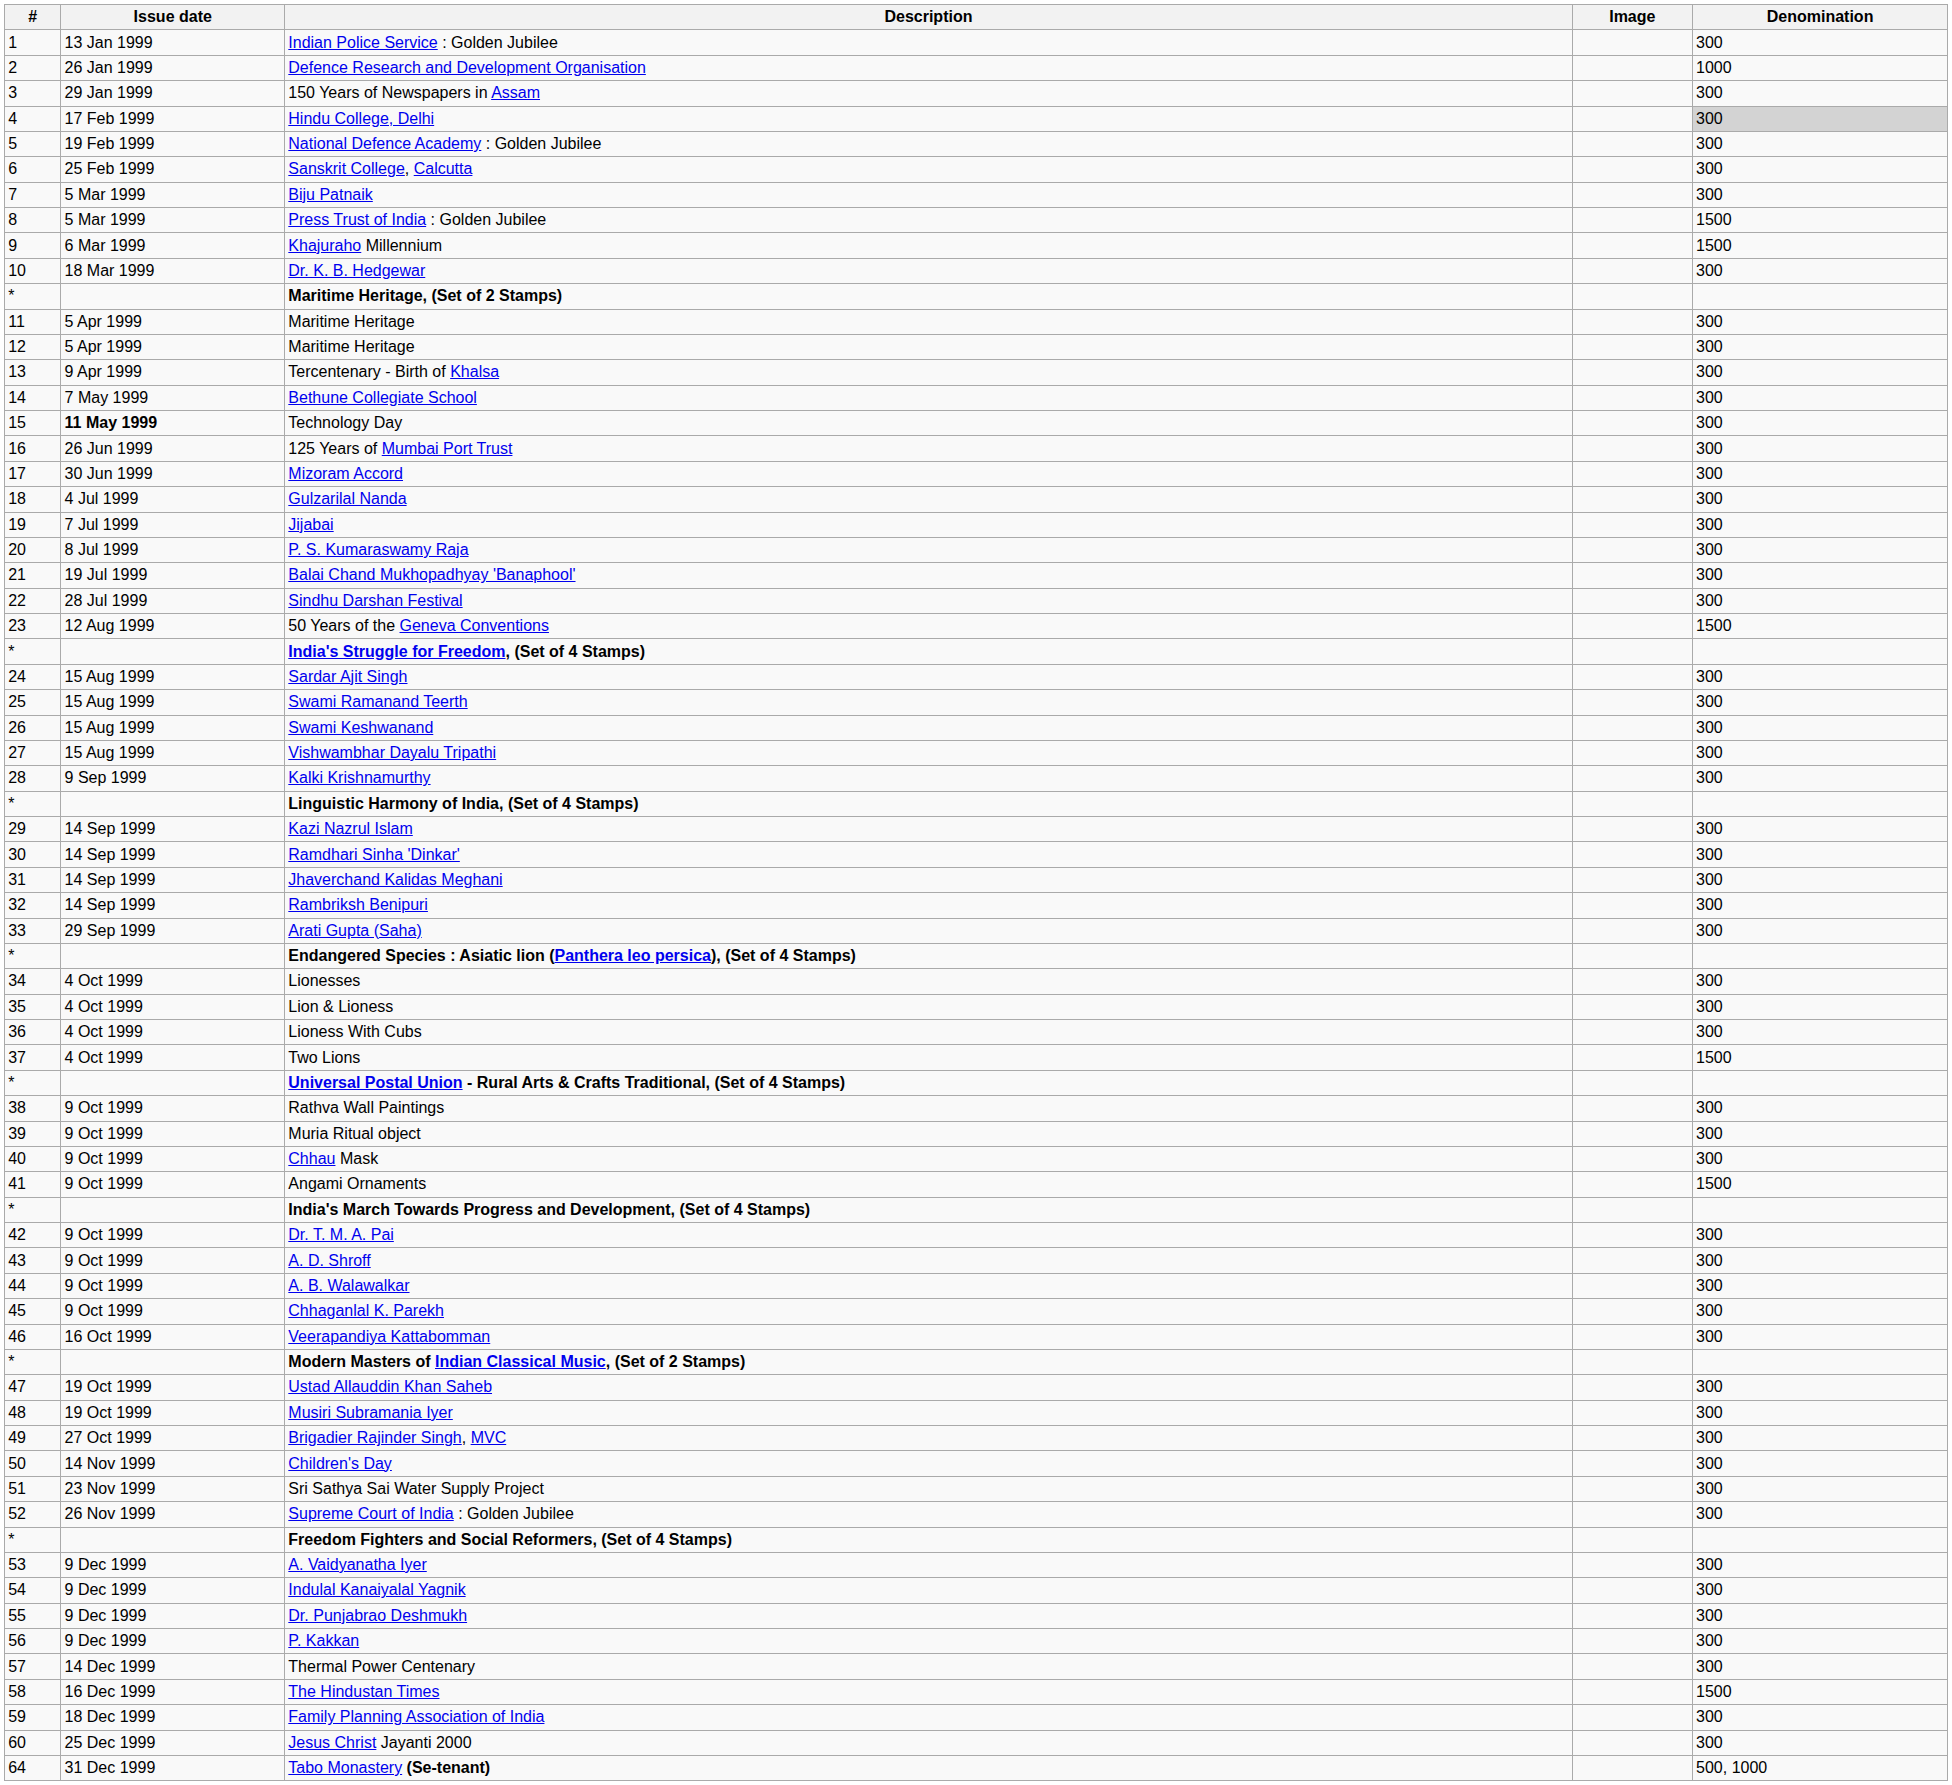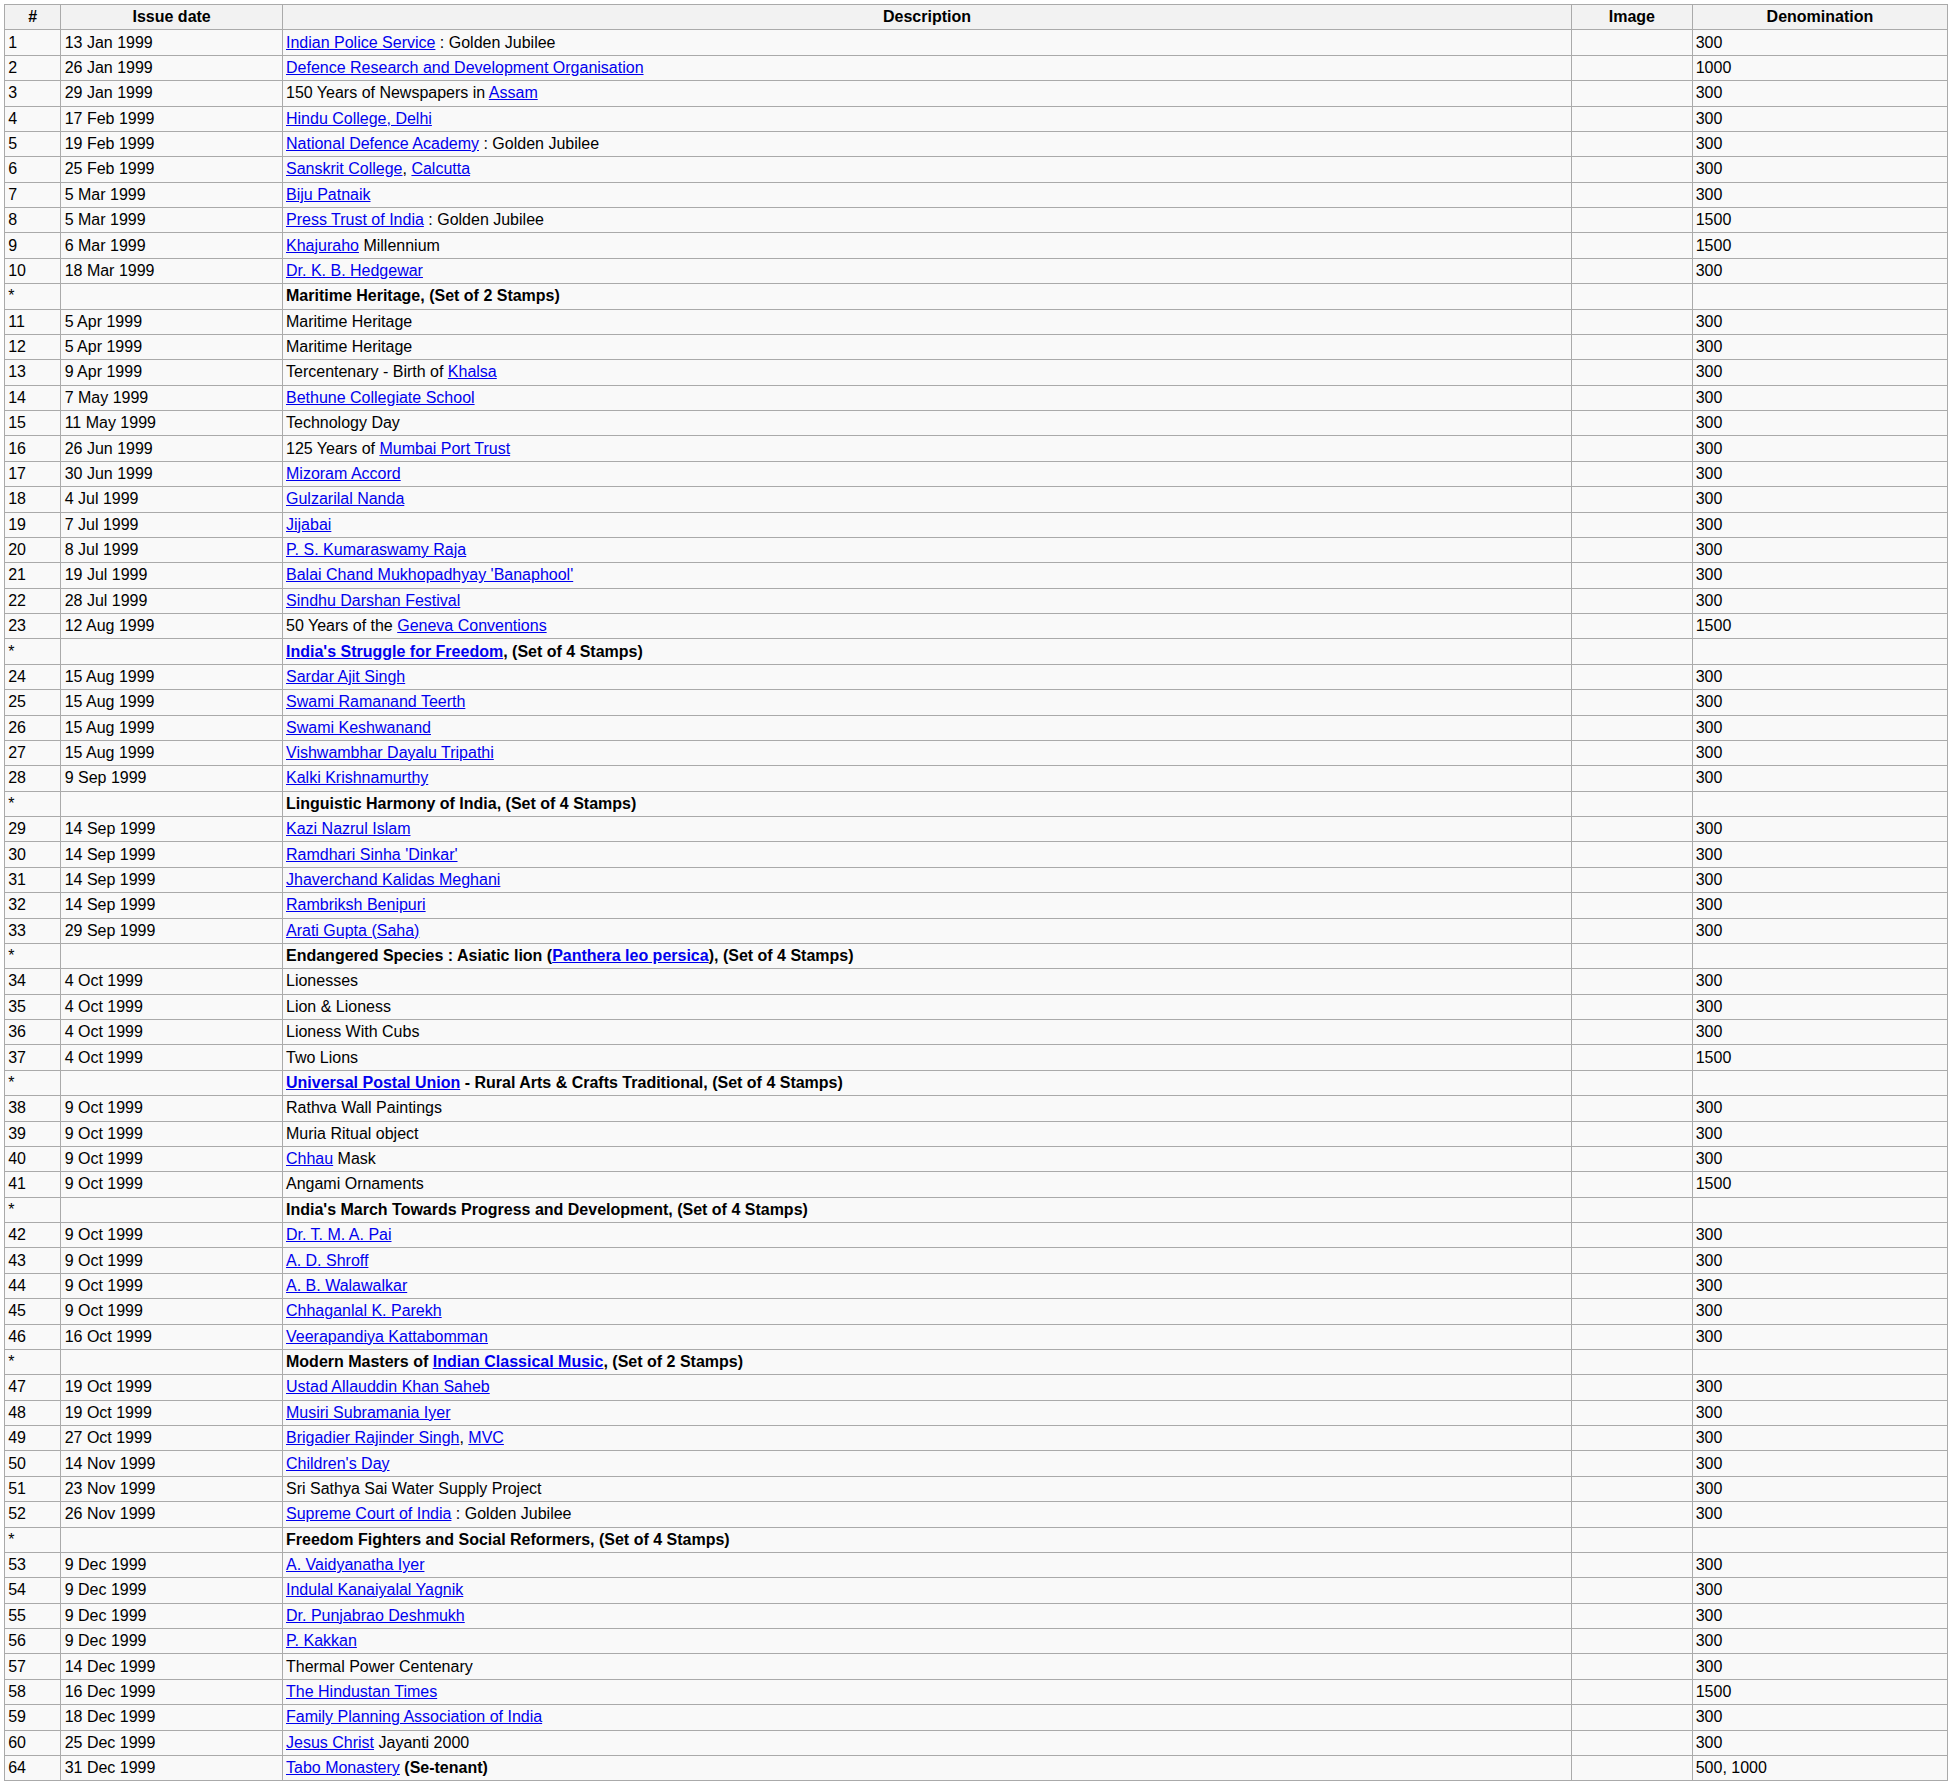(1709, 118) lightgrey background -> (1709, 118) no background
(111, 423) bold -> (110, 423) normal
